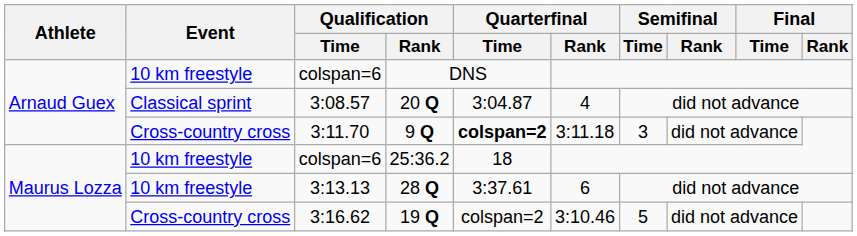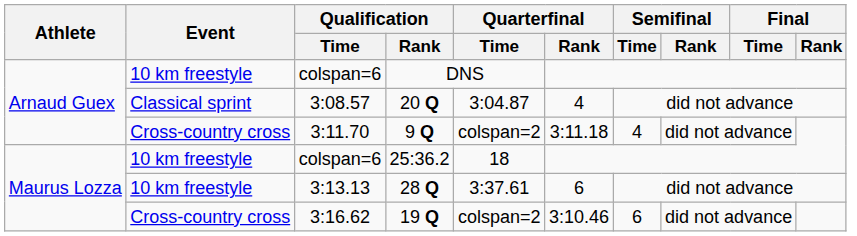(502, 131) bold -> (499, 131) normal
(643, 131) 3 -> (637, 131) 4
(643, 217) 5 -> (637, 217) 6
